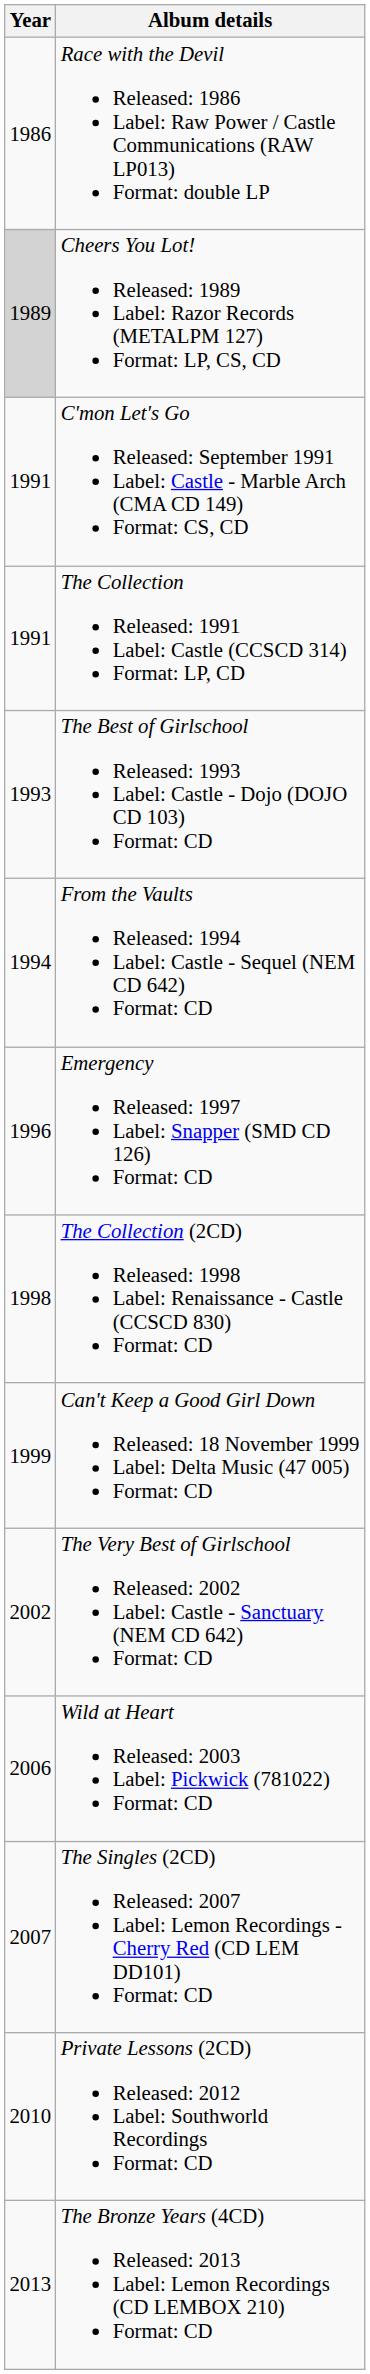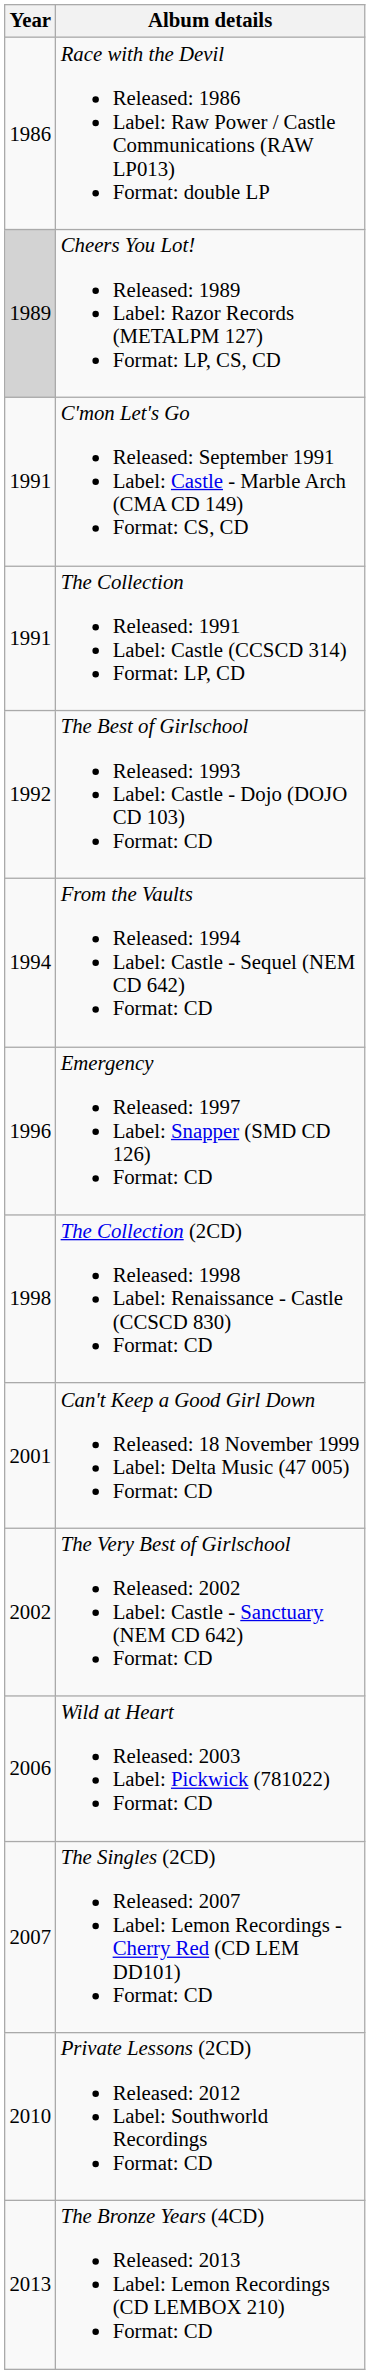(30, 794) 1993 -> (30, 794) 1992
(30, 1455) 1999 -> (30, 1455) 2001
